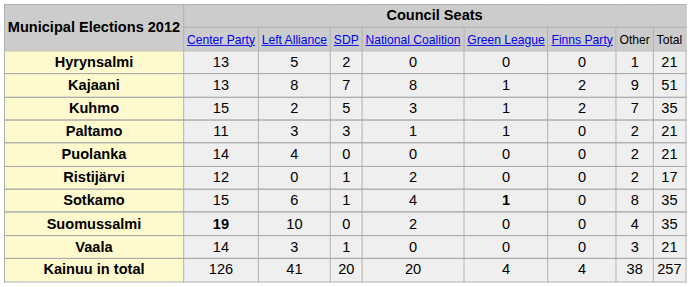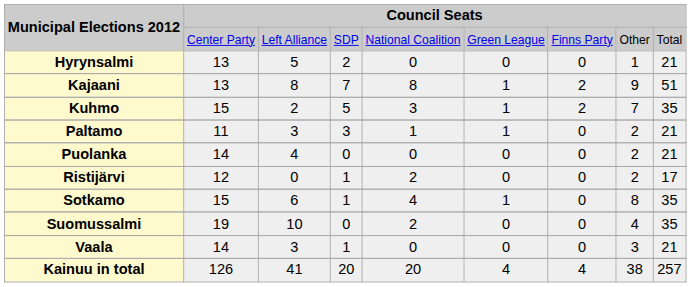(506, 200) bold -> (506, 200) normal
(221, 223) bold -> (221, 223) normal
